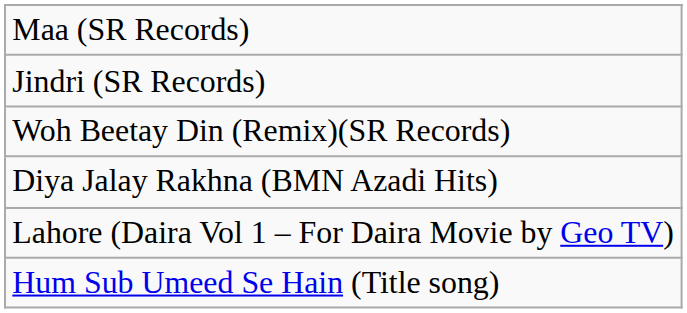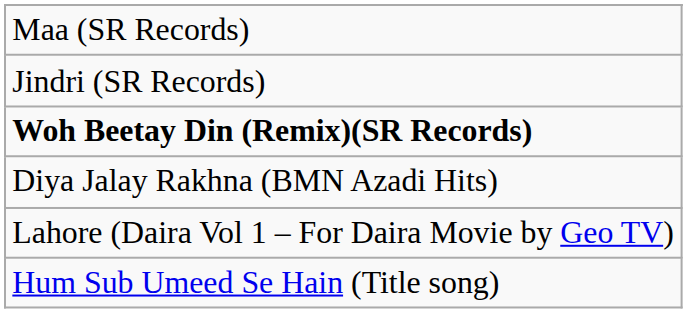(261, 130) normal -> (272, 130) bold
